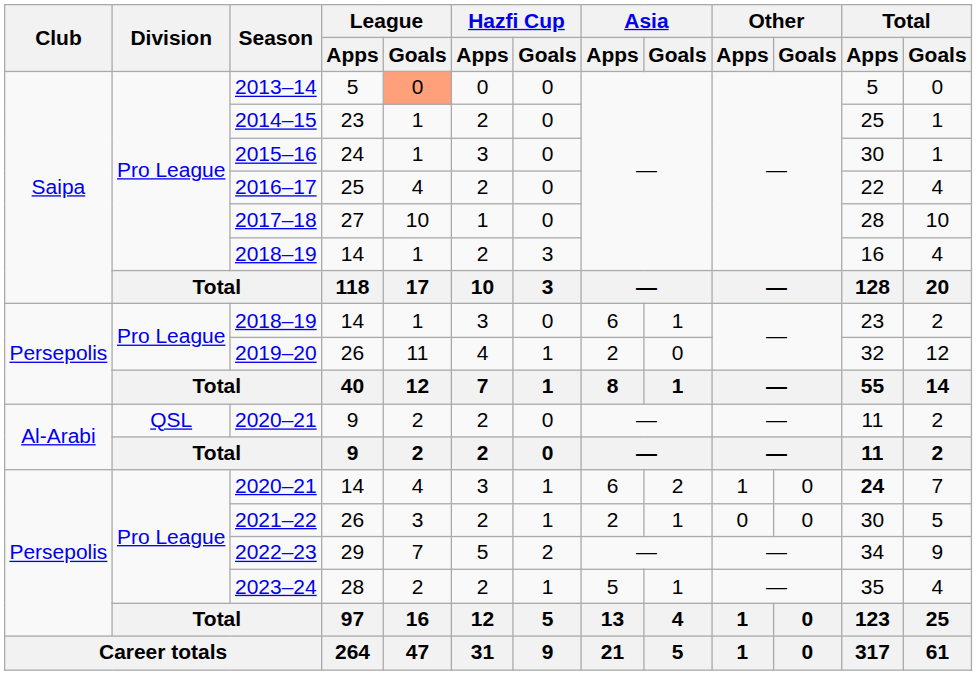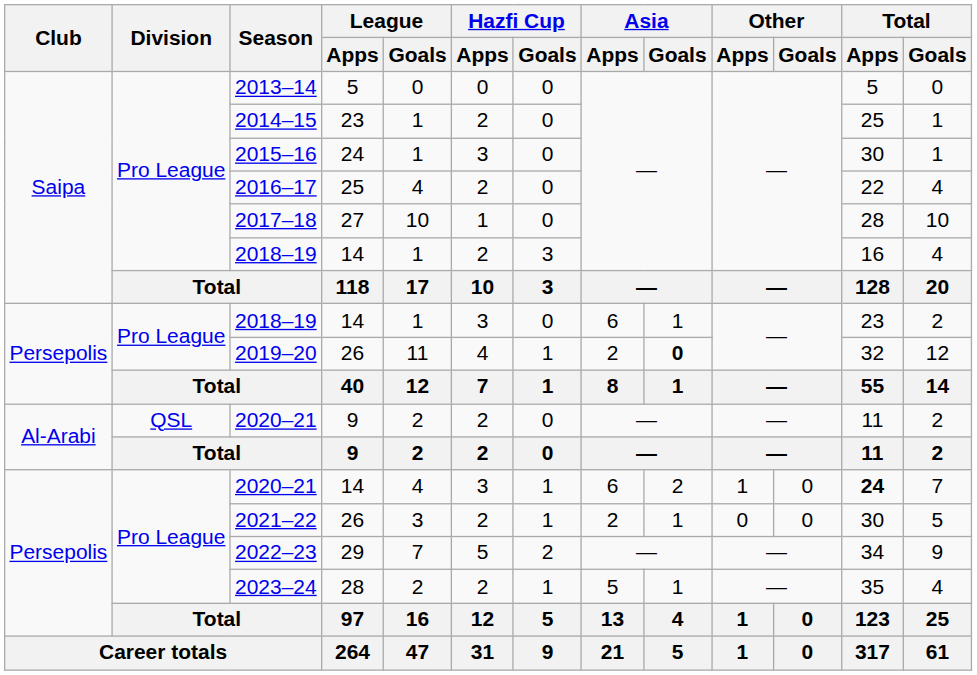(418, 87) lightsalmon background -> (418, 87) no background
(677, 353) normal -> (677, 353) bold
